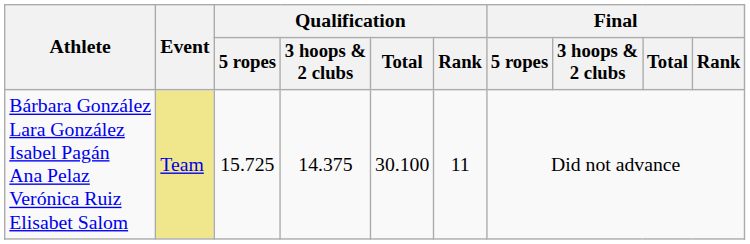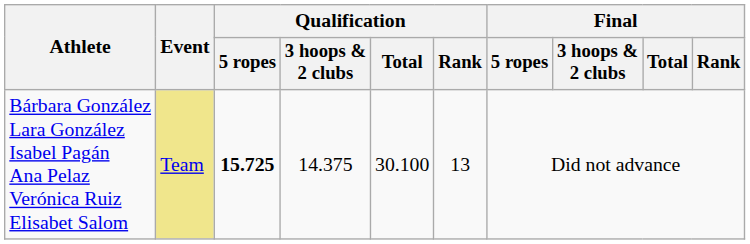(247, 164) normal -> (247, 164) bold
(460, 164) 11 -> (460, 164) 13
